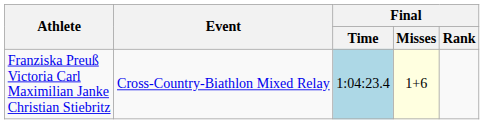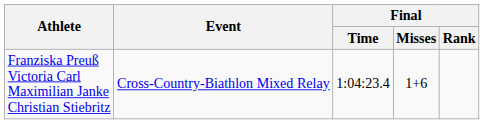(363, 84) lightblue background -> (363, 84) no background
(416, 84) lightyellow background -> (416, 84) no background
